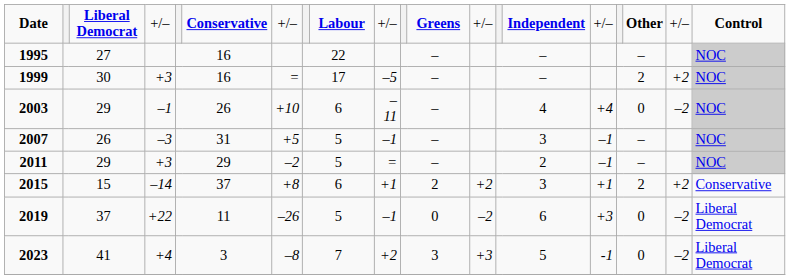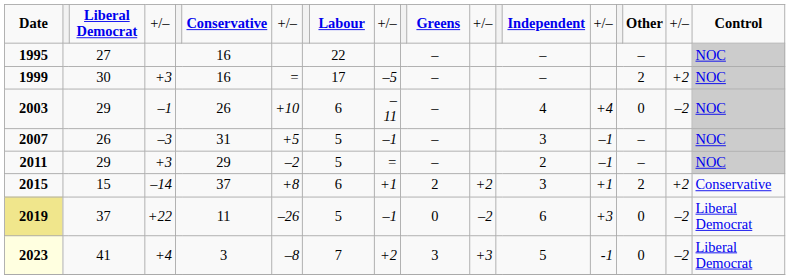(34, 216) no background -> (34, 216) khaki background
(34, 255) no background -> (34, 255) lightyellow background
